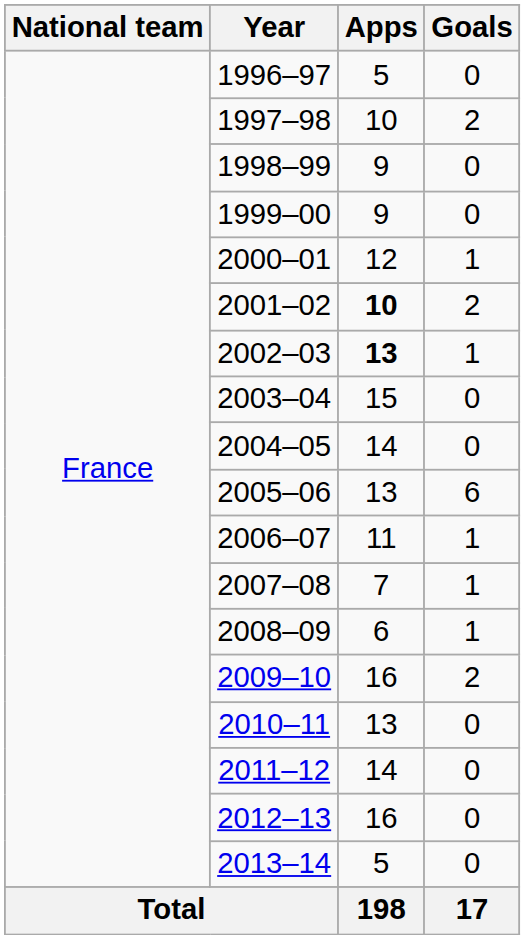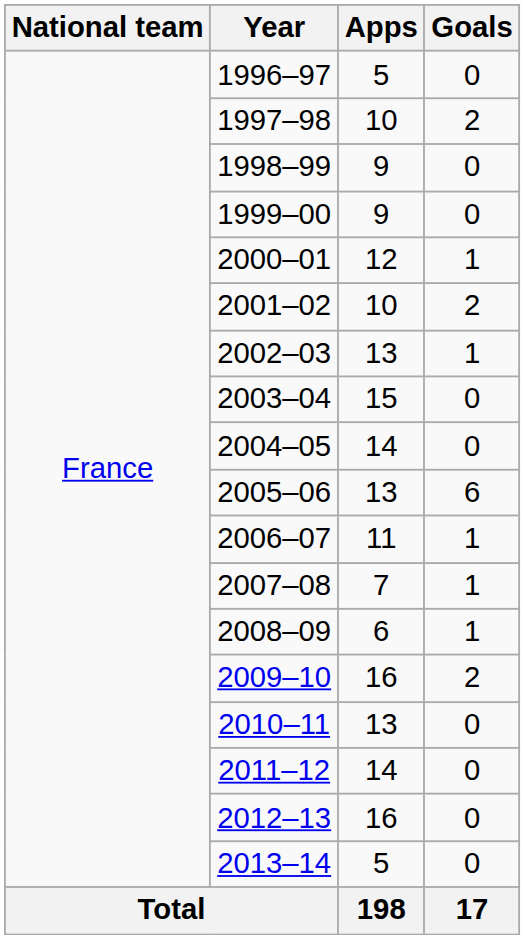(381, 306) bold -> (381, 306) normal
(381, 352) bold -> (381, 352) normal
